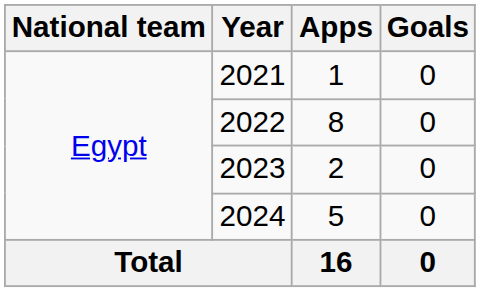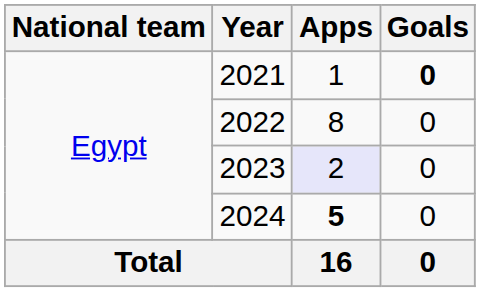(428, 74) normal -> (428, 74) bold
(336, 168) no background -> (336, 168) lavender background
(336, 215) normal -> (336, 215) bold
